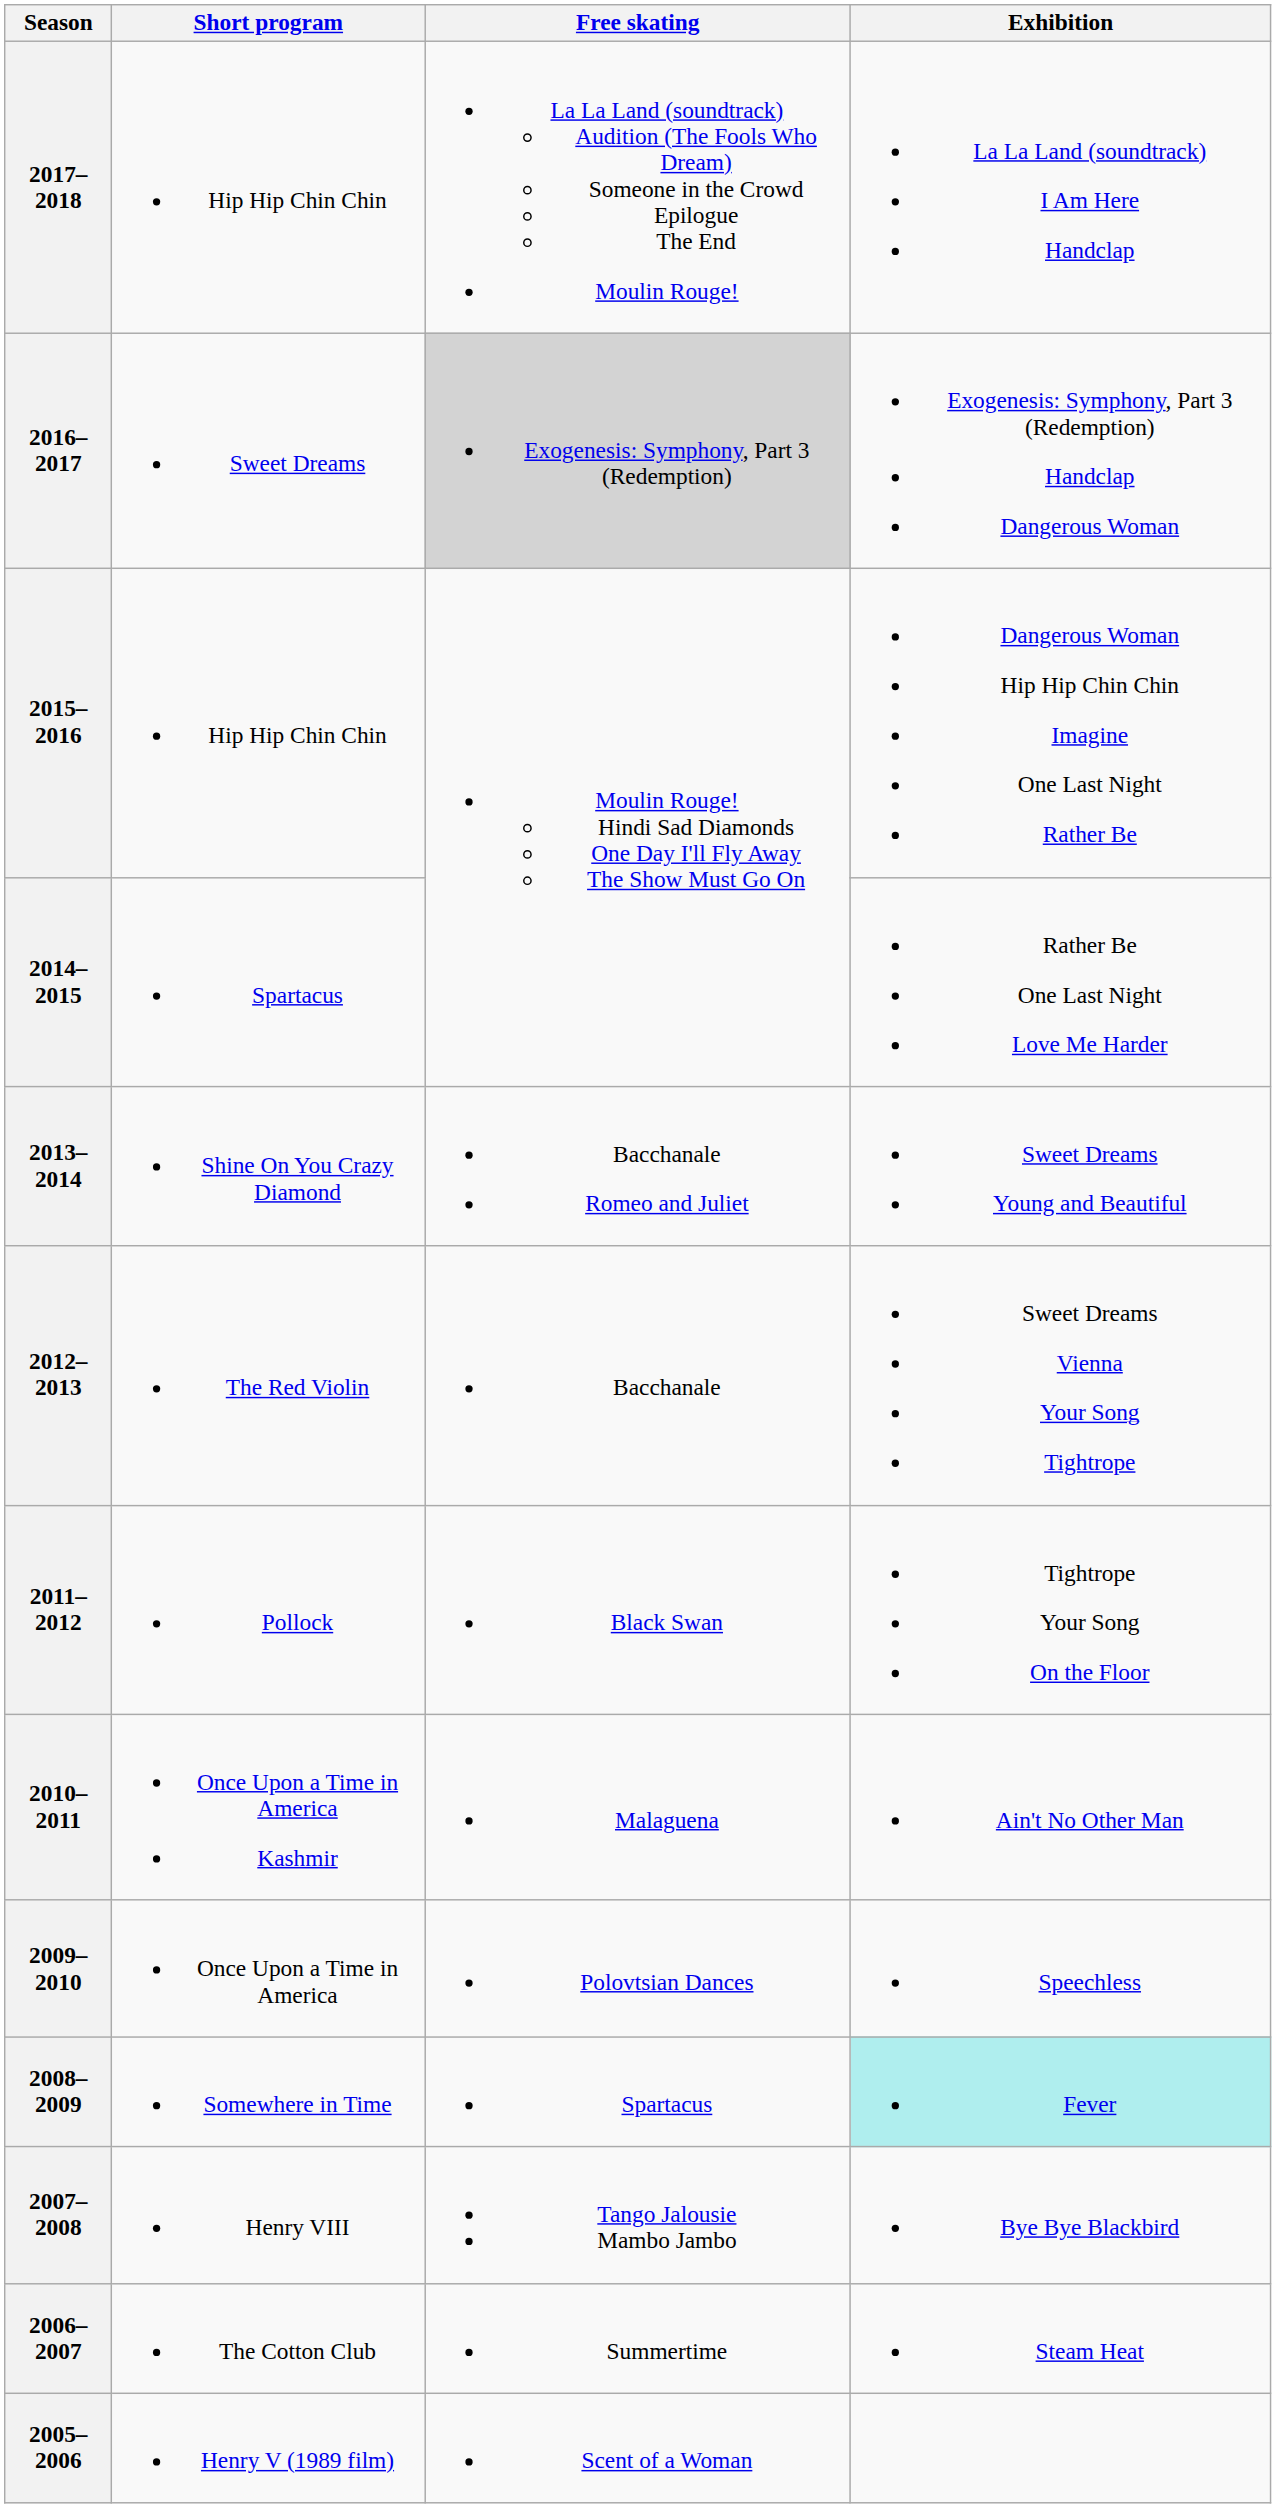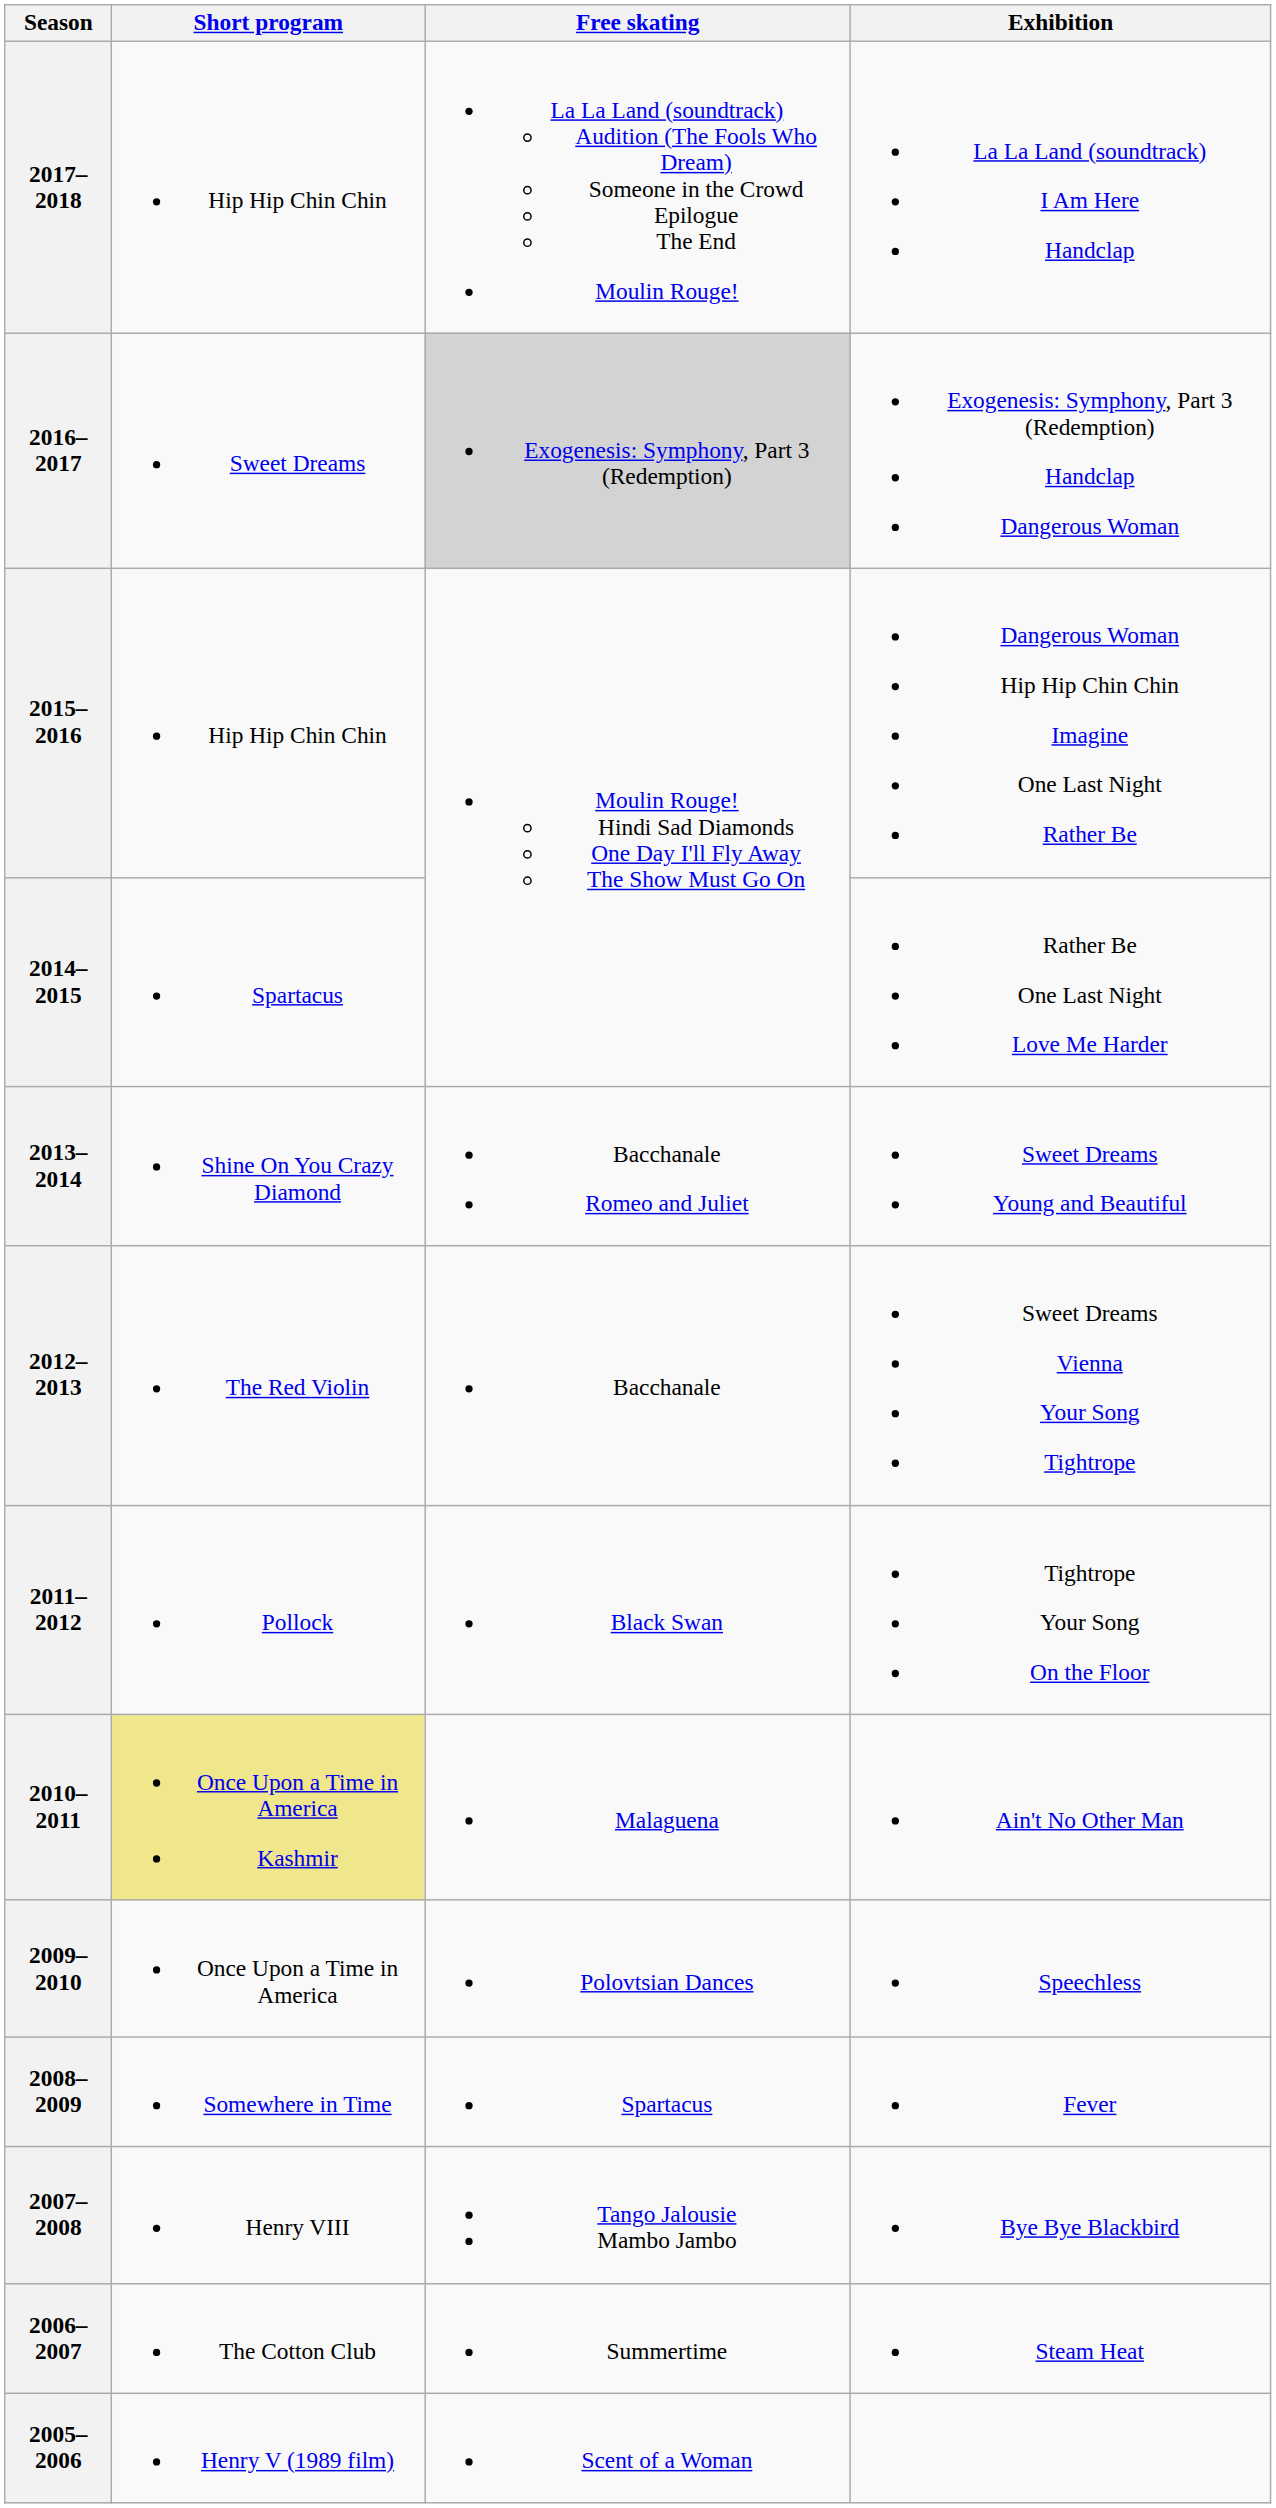(268, 1821) no background -> (268, 1821) khaki background
(1061, 2105) paleturquoise background -> (1061, 2105) no background
